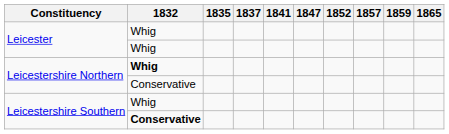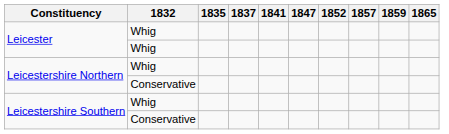(144, 66) bold -> (143, 66) normal
(166, 119) bold -> (163, 119) normal
